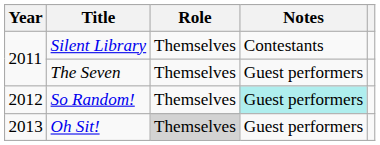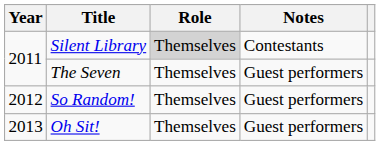(195, 45) no background -> (195, 45) lightgrey background
(303, 99) paleturquoise background -> (303, 99) no background
(195, 126) lightgrey background -> (195, 126) no background
